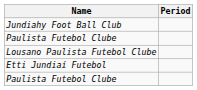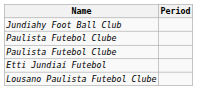(81, 52) Lousano Paulista Futebol Clube -> (61, 52) Paulista Futebol Clube
(61, 79) Paulista Futebol Clube -> (81, 79) Lousano Paulista Futebol Clube
